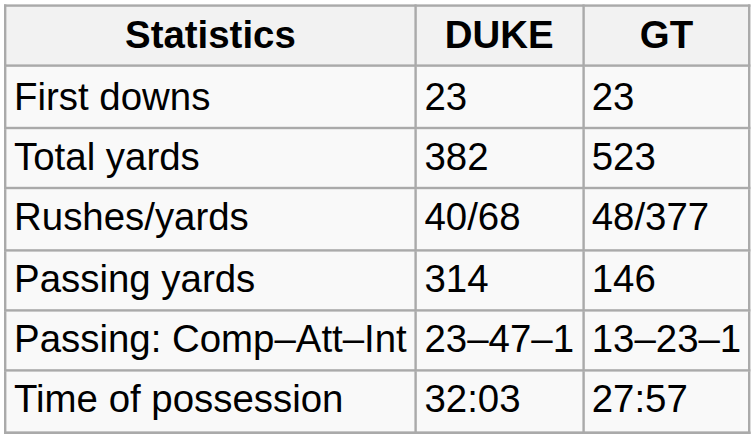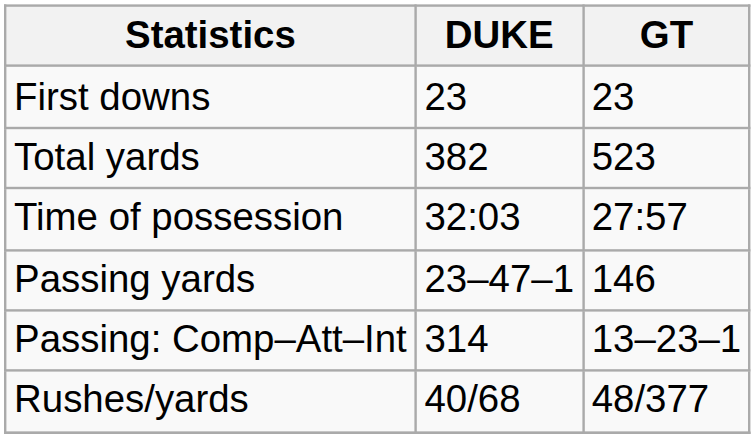rows swapped: (131, 218) <-> (179, 400)
(457, 278) 314 -> (499, 278) 23–47–1
(499, 339) 23–47–1 -> (457, 339) 314
